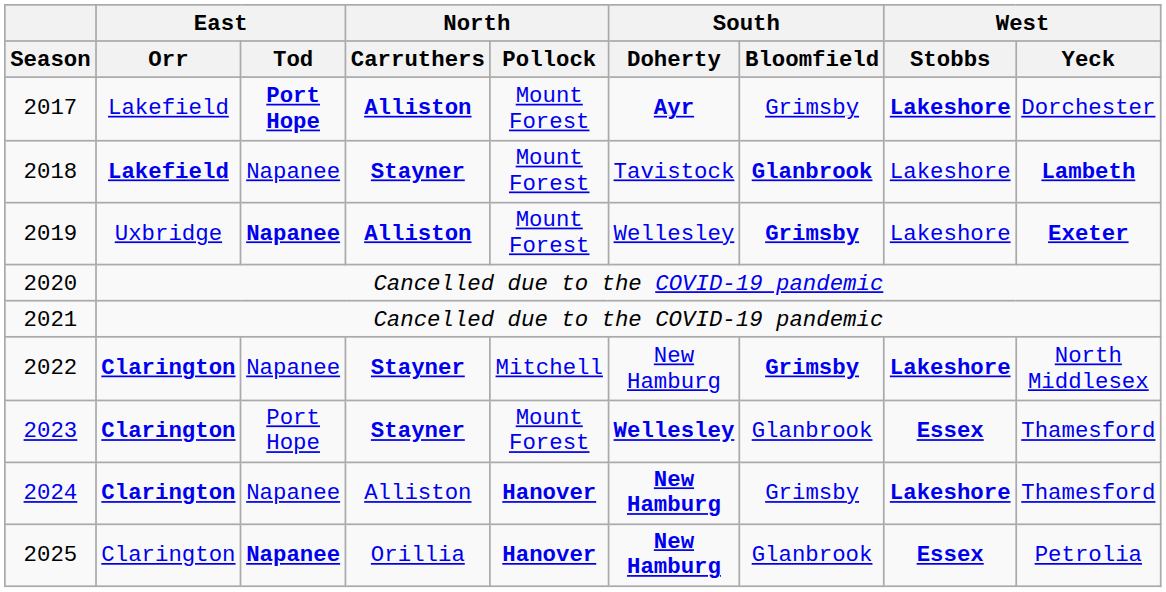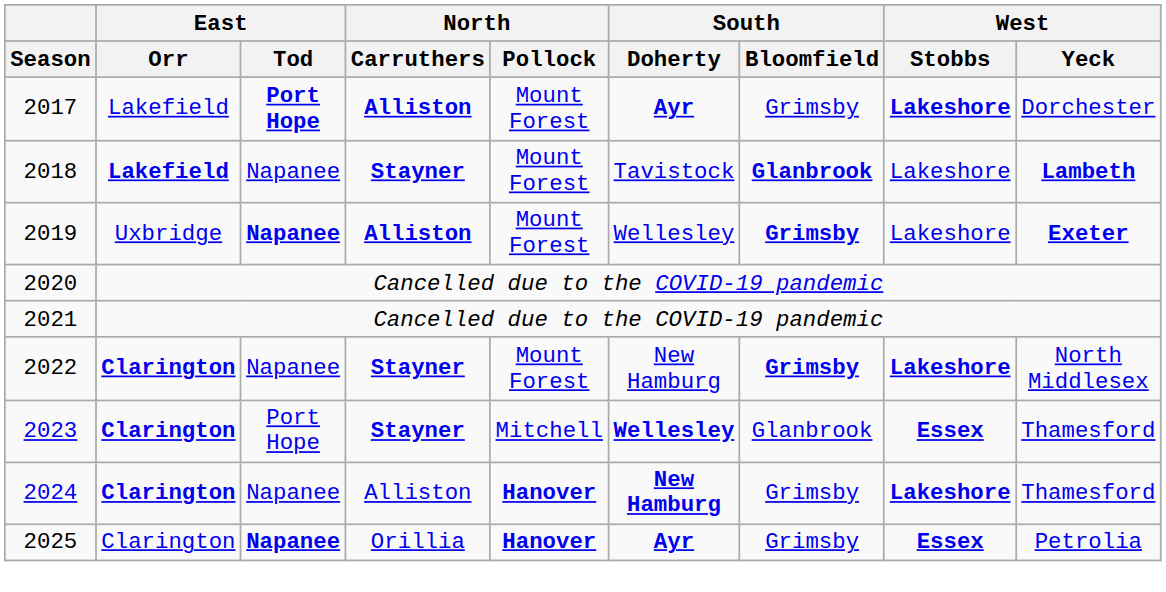(549, 368) Mitchell -> (549, 368) Mount Forest
(549, 431) Mount Forest -> (549, 431) Mitchell
(674, 555) New Hamburg -> (674, 542) Ayr
(812, 555) Glanbrook -> (812, 542) Grimsby
